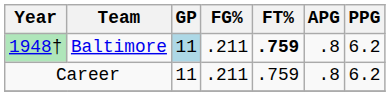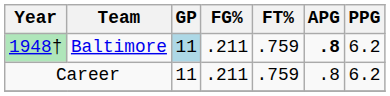(278, 48) bold -> (278, 48) normal
(329, 48) normal -> (329, 48) bold
